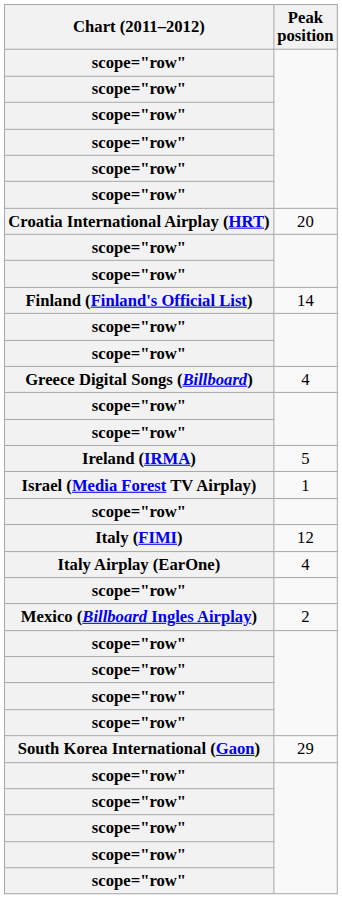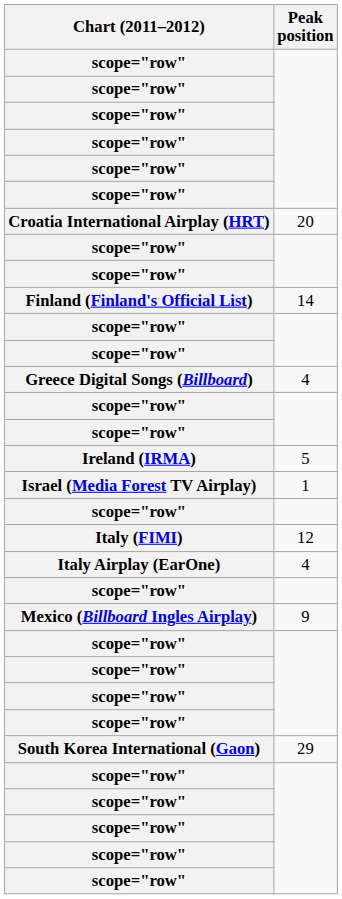(305, 616) 2 -> (305, 616) 9
